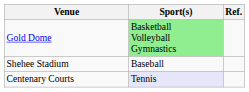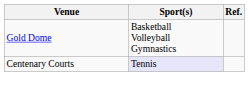(154, 38) lightgreen background -> (154, 38) no background
- row: (38, 64)
